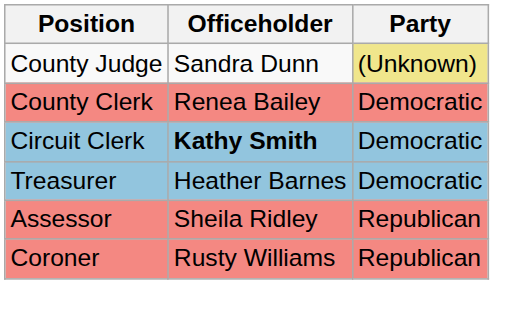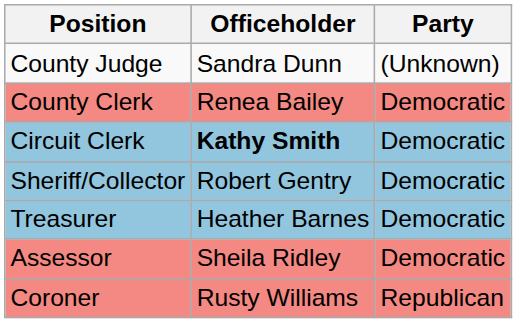(417, 63) khaki background -> (440, 63) no background
+ row: (98, 180)
(419, 219) Republican -> (443, 258) Democratic
